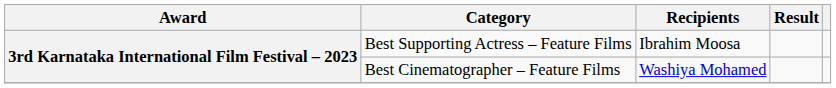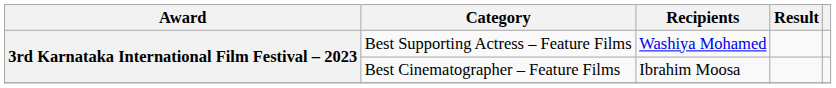(690, 43) Ibrahim Moosa -> (703, 43) Washiya Mohamed
(703, 69) Washiya Mohamed -> (690, 69) Ibrahim Moosa
